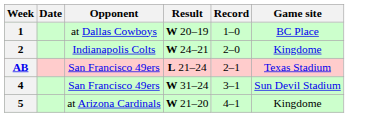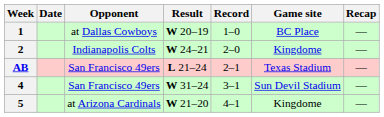+ column: (361, 13)
